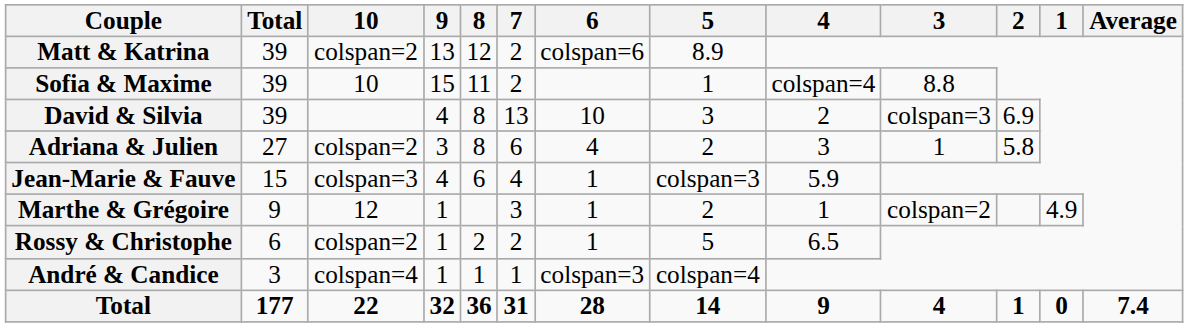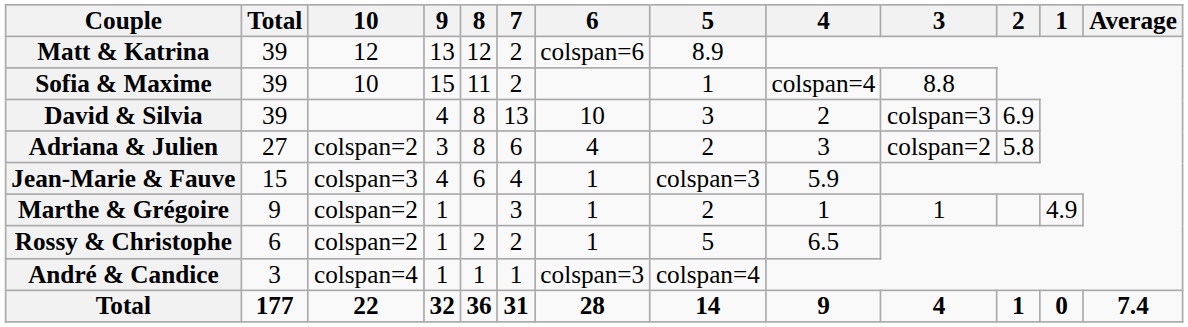(366, 51) colspan=2 -> (366, 51) 12
(939, 146) 1 -> (939, 146) colspan=2
(366, 210) 12 -> (366, 210) colspan=2
(939, 210) colspan=2 -> (939, 210) 1
